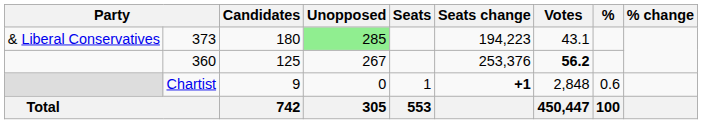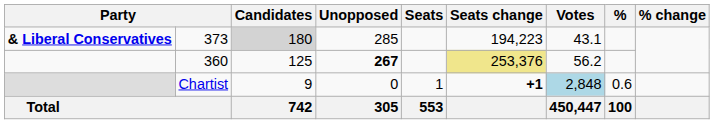(84, 38) normal -> (90, 38) bold
(288, 38) no background -> (300, 38) lightgrey background
(374, 38) lightgreen background -> (386, 38) no background
(374, 61) normal -> (386, 61) bold
(505, 61) no background -> (517, 61) khaki background
(575, 61) bold -> (587, 61) normal
(571, 84) no background -> (583, 84) lightblue background
